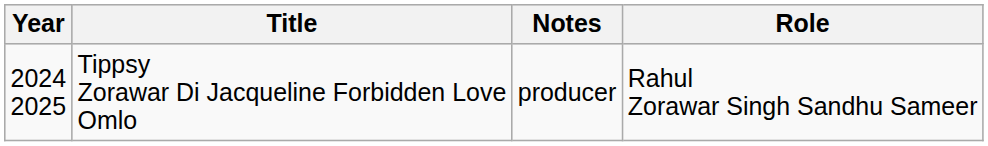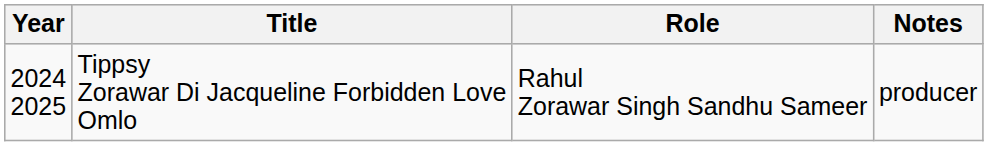columns swapped: (803, 24) <-> (567, 24)
